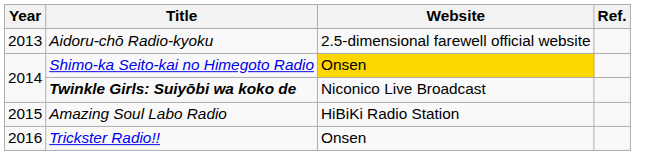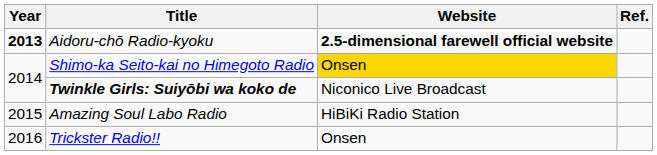(25, 41) normal -> (25, 41) bold
(456, 41) normal -> (467, 41) bold
